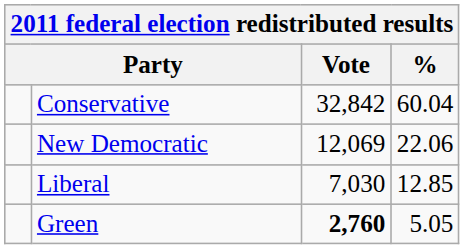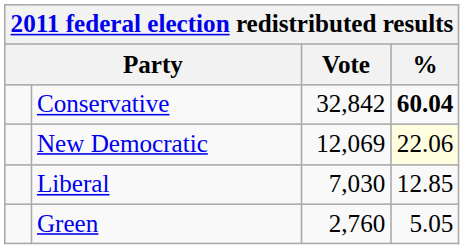(425, 104) normal -> (425, 104) bold
(425, 143) no background -> (425, 143) lightyellow background
(357, 223) bold -> (357, 223) normal
